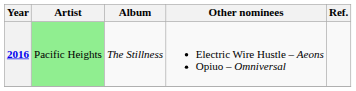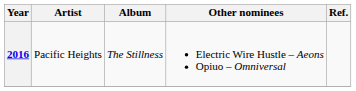(68, 54) lightgreen background -> (68, 54) no background
